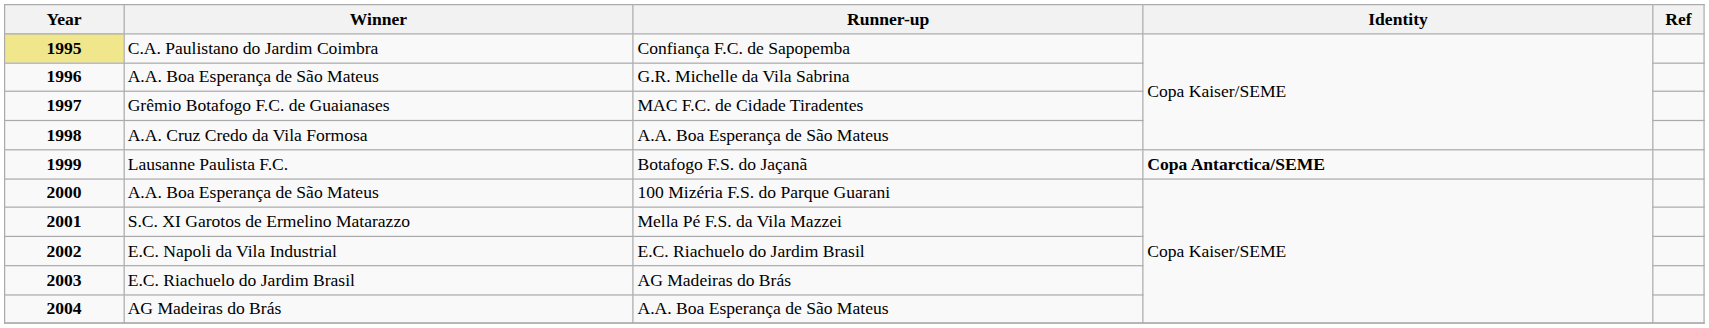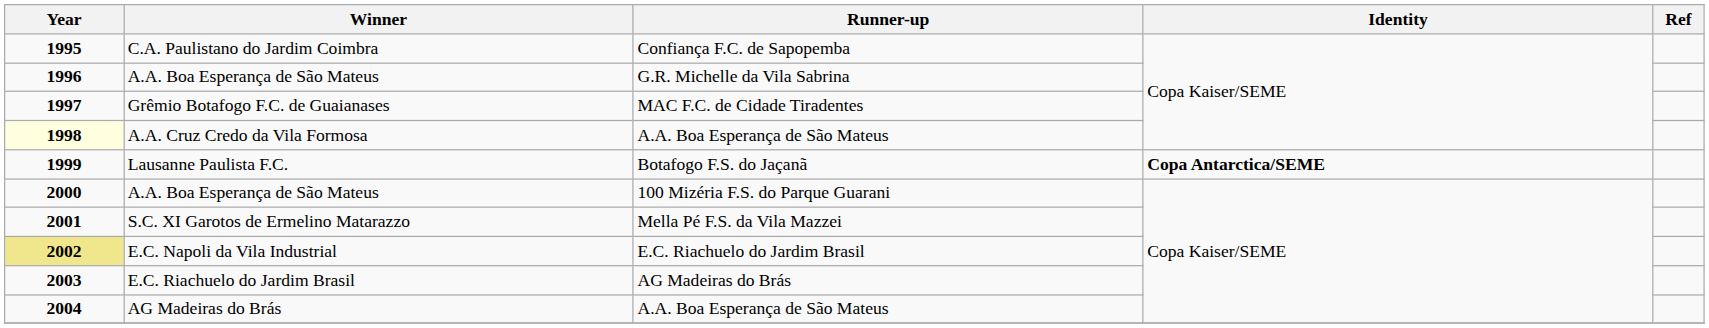(64, 48) khaki background -> (64, 48) no background
(64, 135) no background -> (64, 135) lightyellow background
(64, 251) no background -> (64, 251) khaki background
